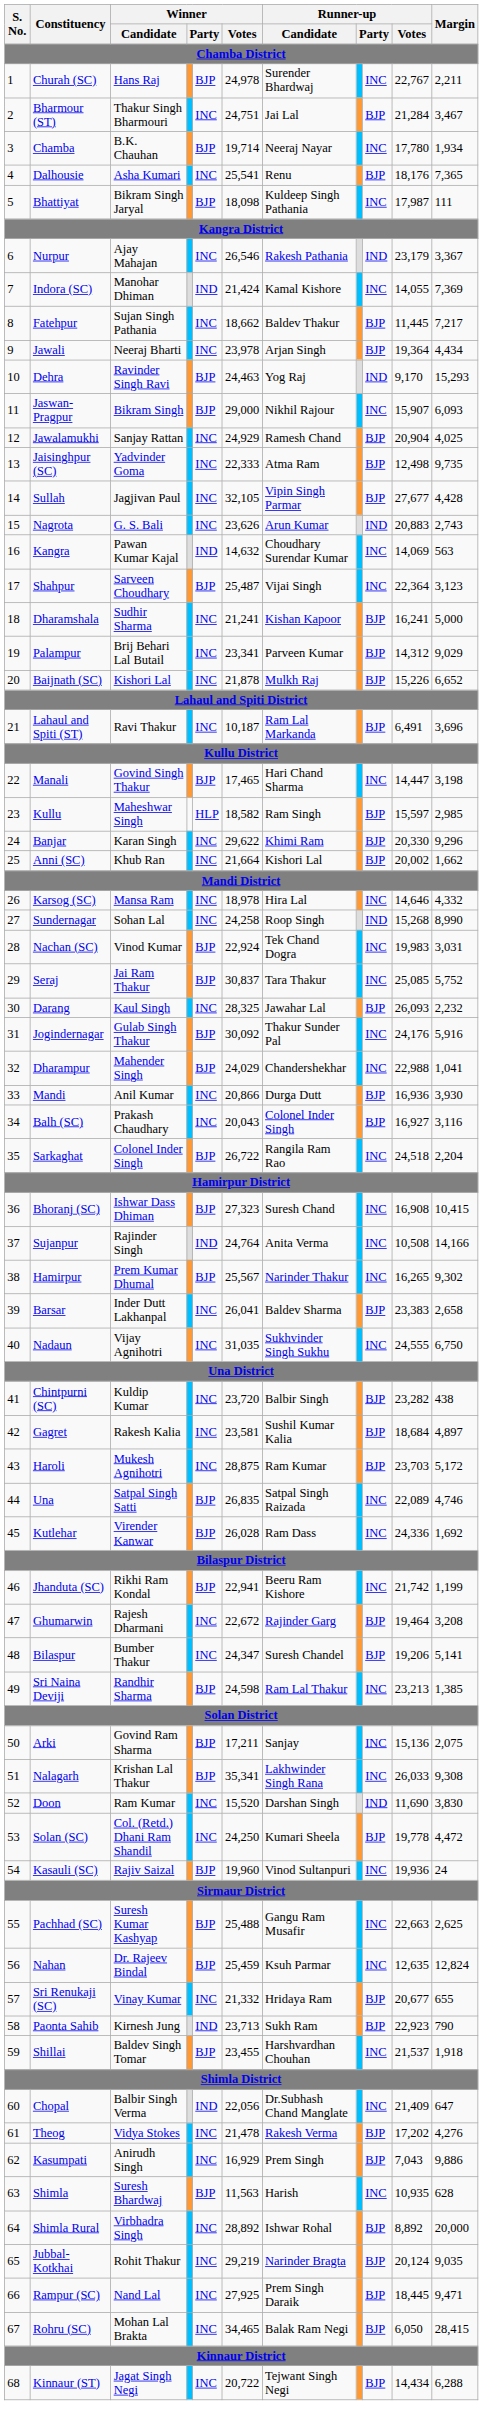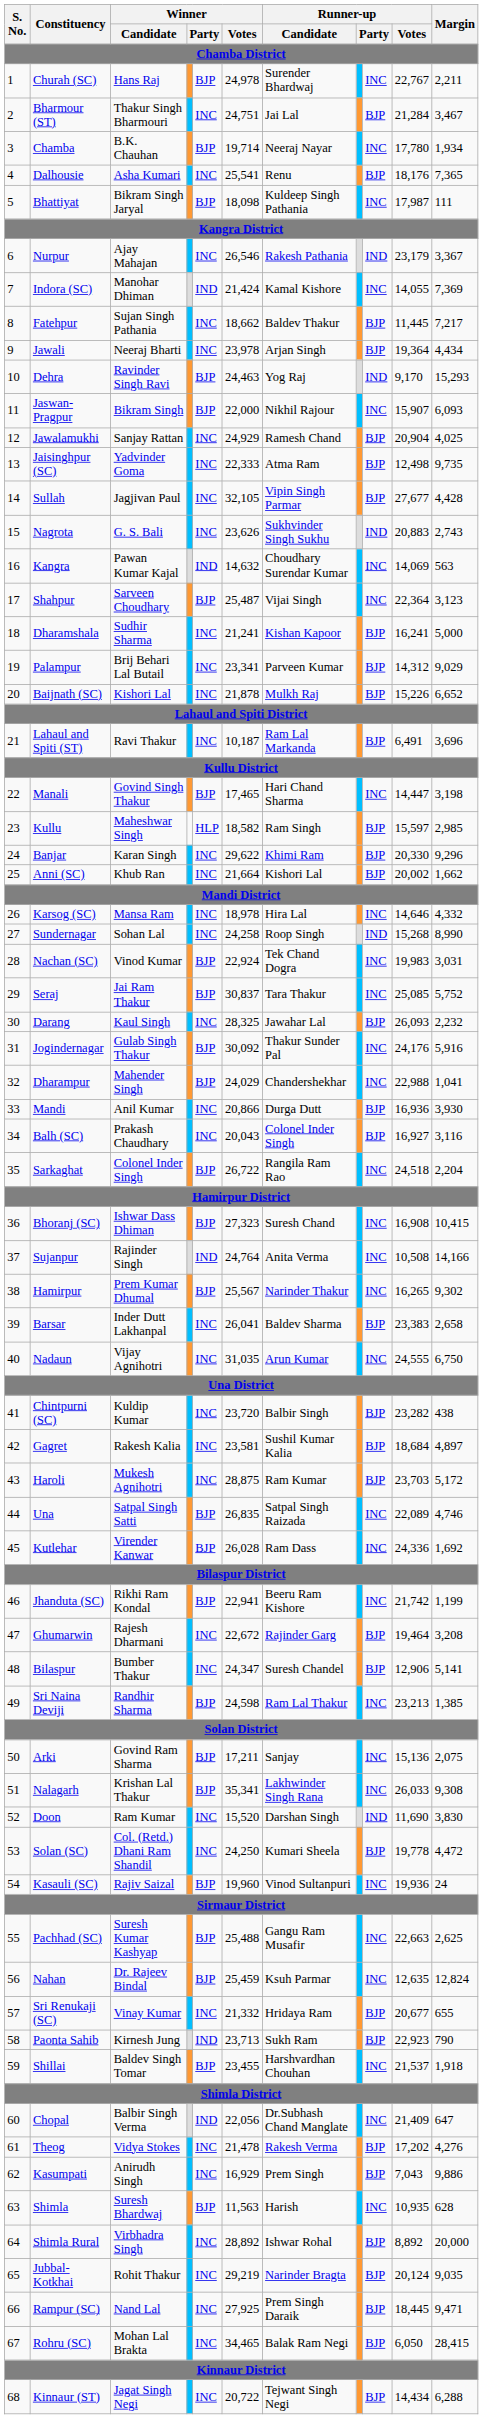(242, 410) 29,000 -> (242, 410) 22,000
(297, 525) Arun Kumar -> (297, 532) Sukhvinder Singh Sukhu
(297, 1344) Sukhvinder Singh Sukhu -> (297, 1358) Arun Kumar
(412, 1655) 19,206 -> (412, 1669) 12,906
